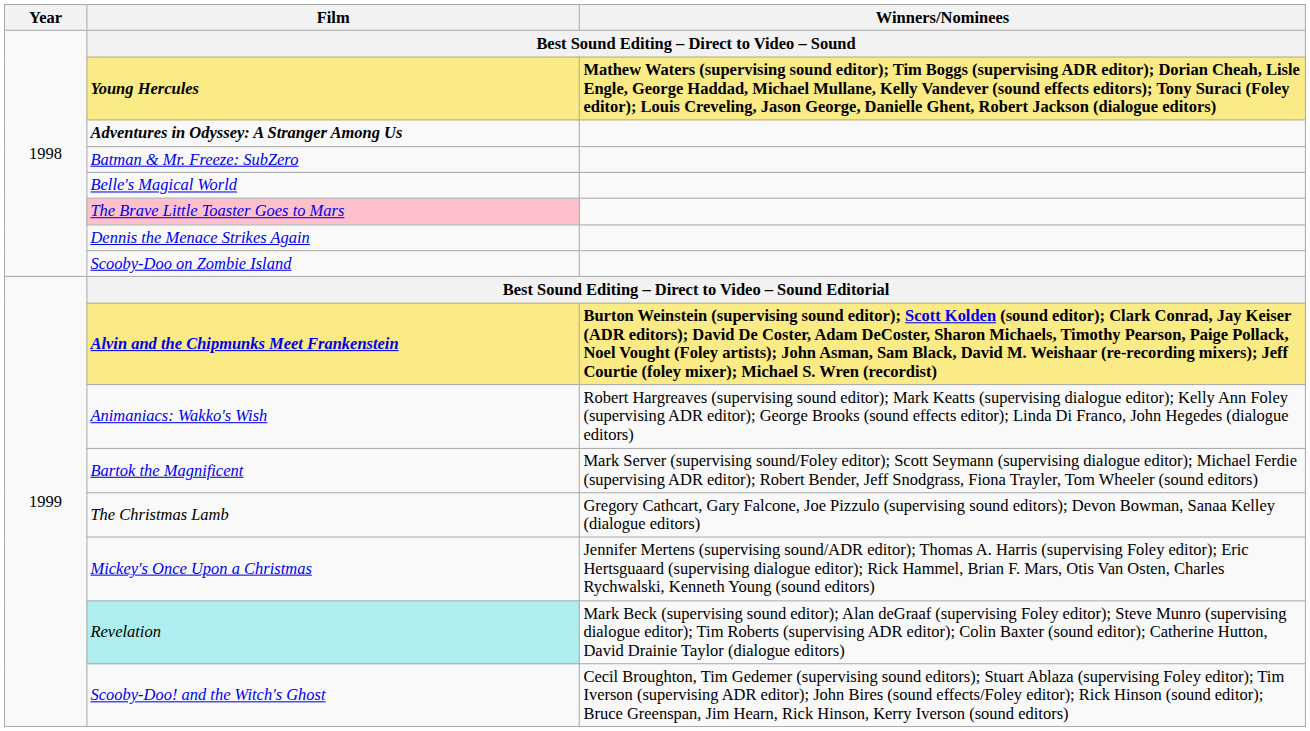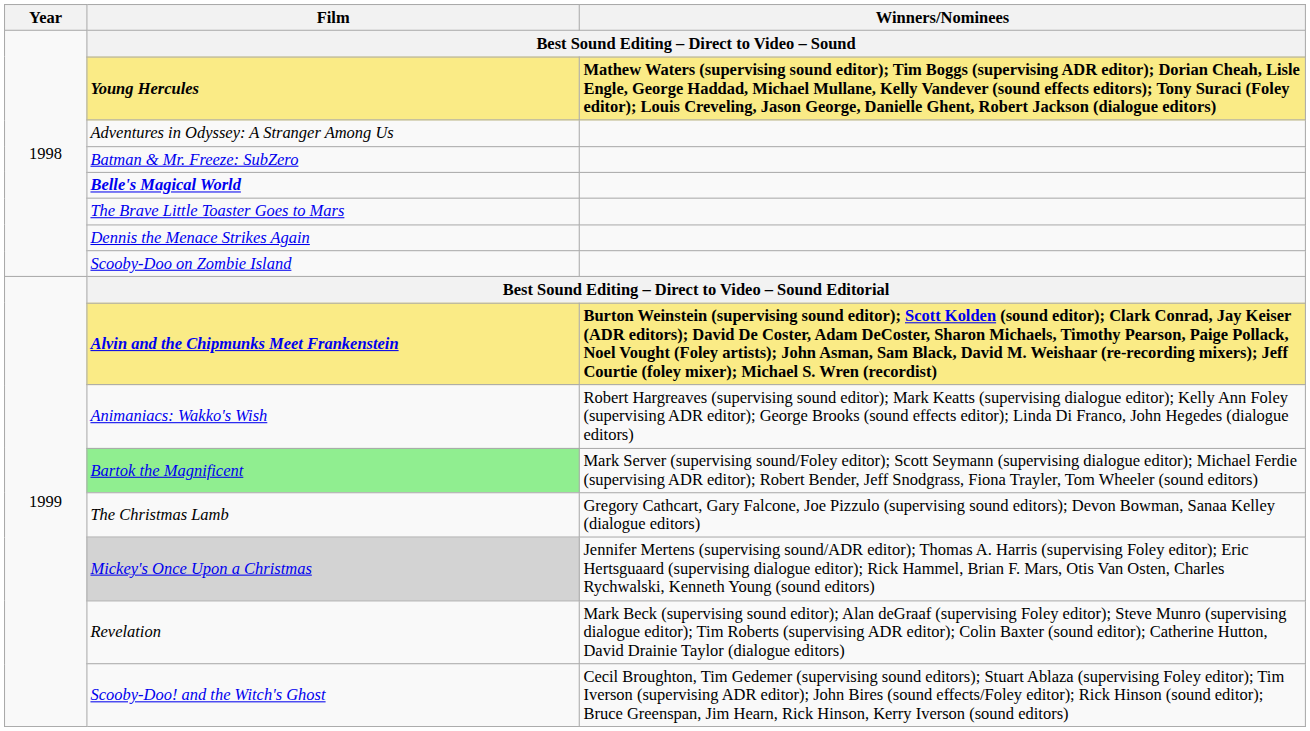(246, 133) bold -> (242, 133) normal
(164, 185) normal -> (166, 185) bold
(217, 211) pink background -> (217, 211) no background
(167, 470) no background -> (167, 470) lightgreen background
(201, 568) no background -> (201, 568) lightgrey background
(126, 632) paleturquoise background -> (126, 632) no background
